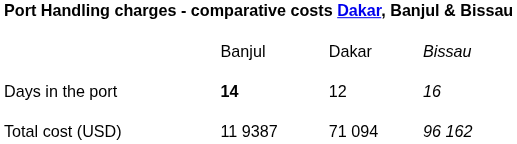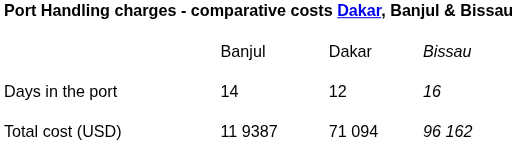(230, 91) bold -> (230, 91) normal
